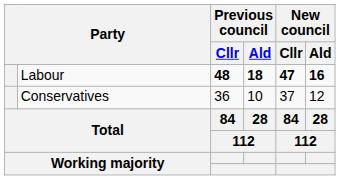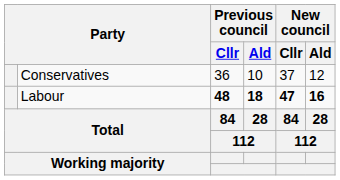rows swapped: (42, 75) <-> (65, 97)
